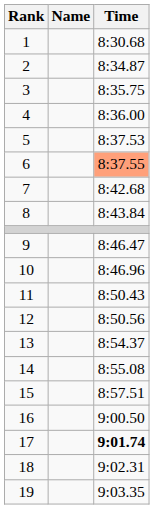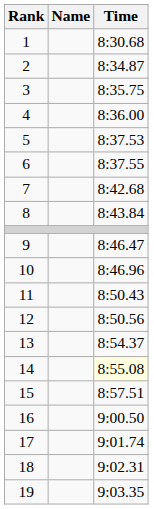(121, 164) lightsalmon background -> (121, 164) no background
(121, 368) no background -> (121, 368) lightyellow background
(121, 442) bold -> (121, 442) normal
